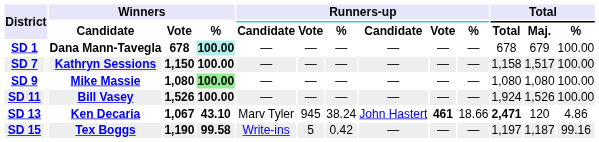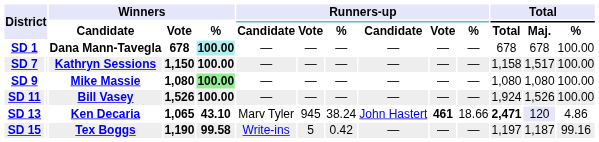(540, 48) 679 -> (540, 48) 678
(179, 114) 1,067 -> (179, 114) 1,065
(540, 114) no background -> (540, 114) lavender background
